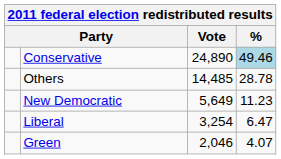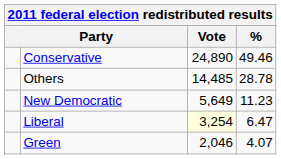(256, 57) lightblue background -> (256, 57) no background
(216, 121) no background -> (216, 121) lightyellow background
